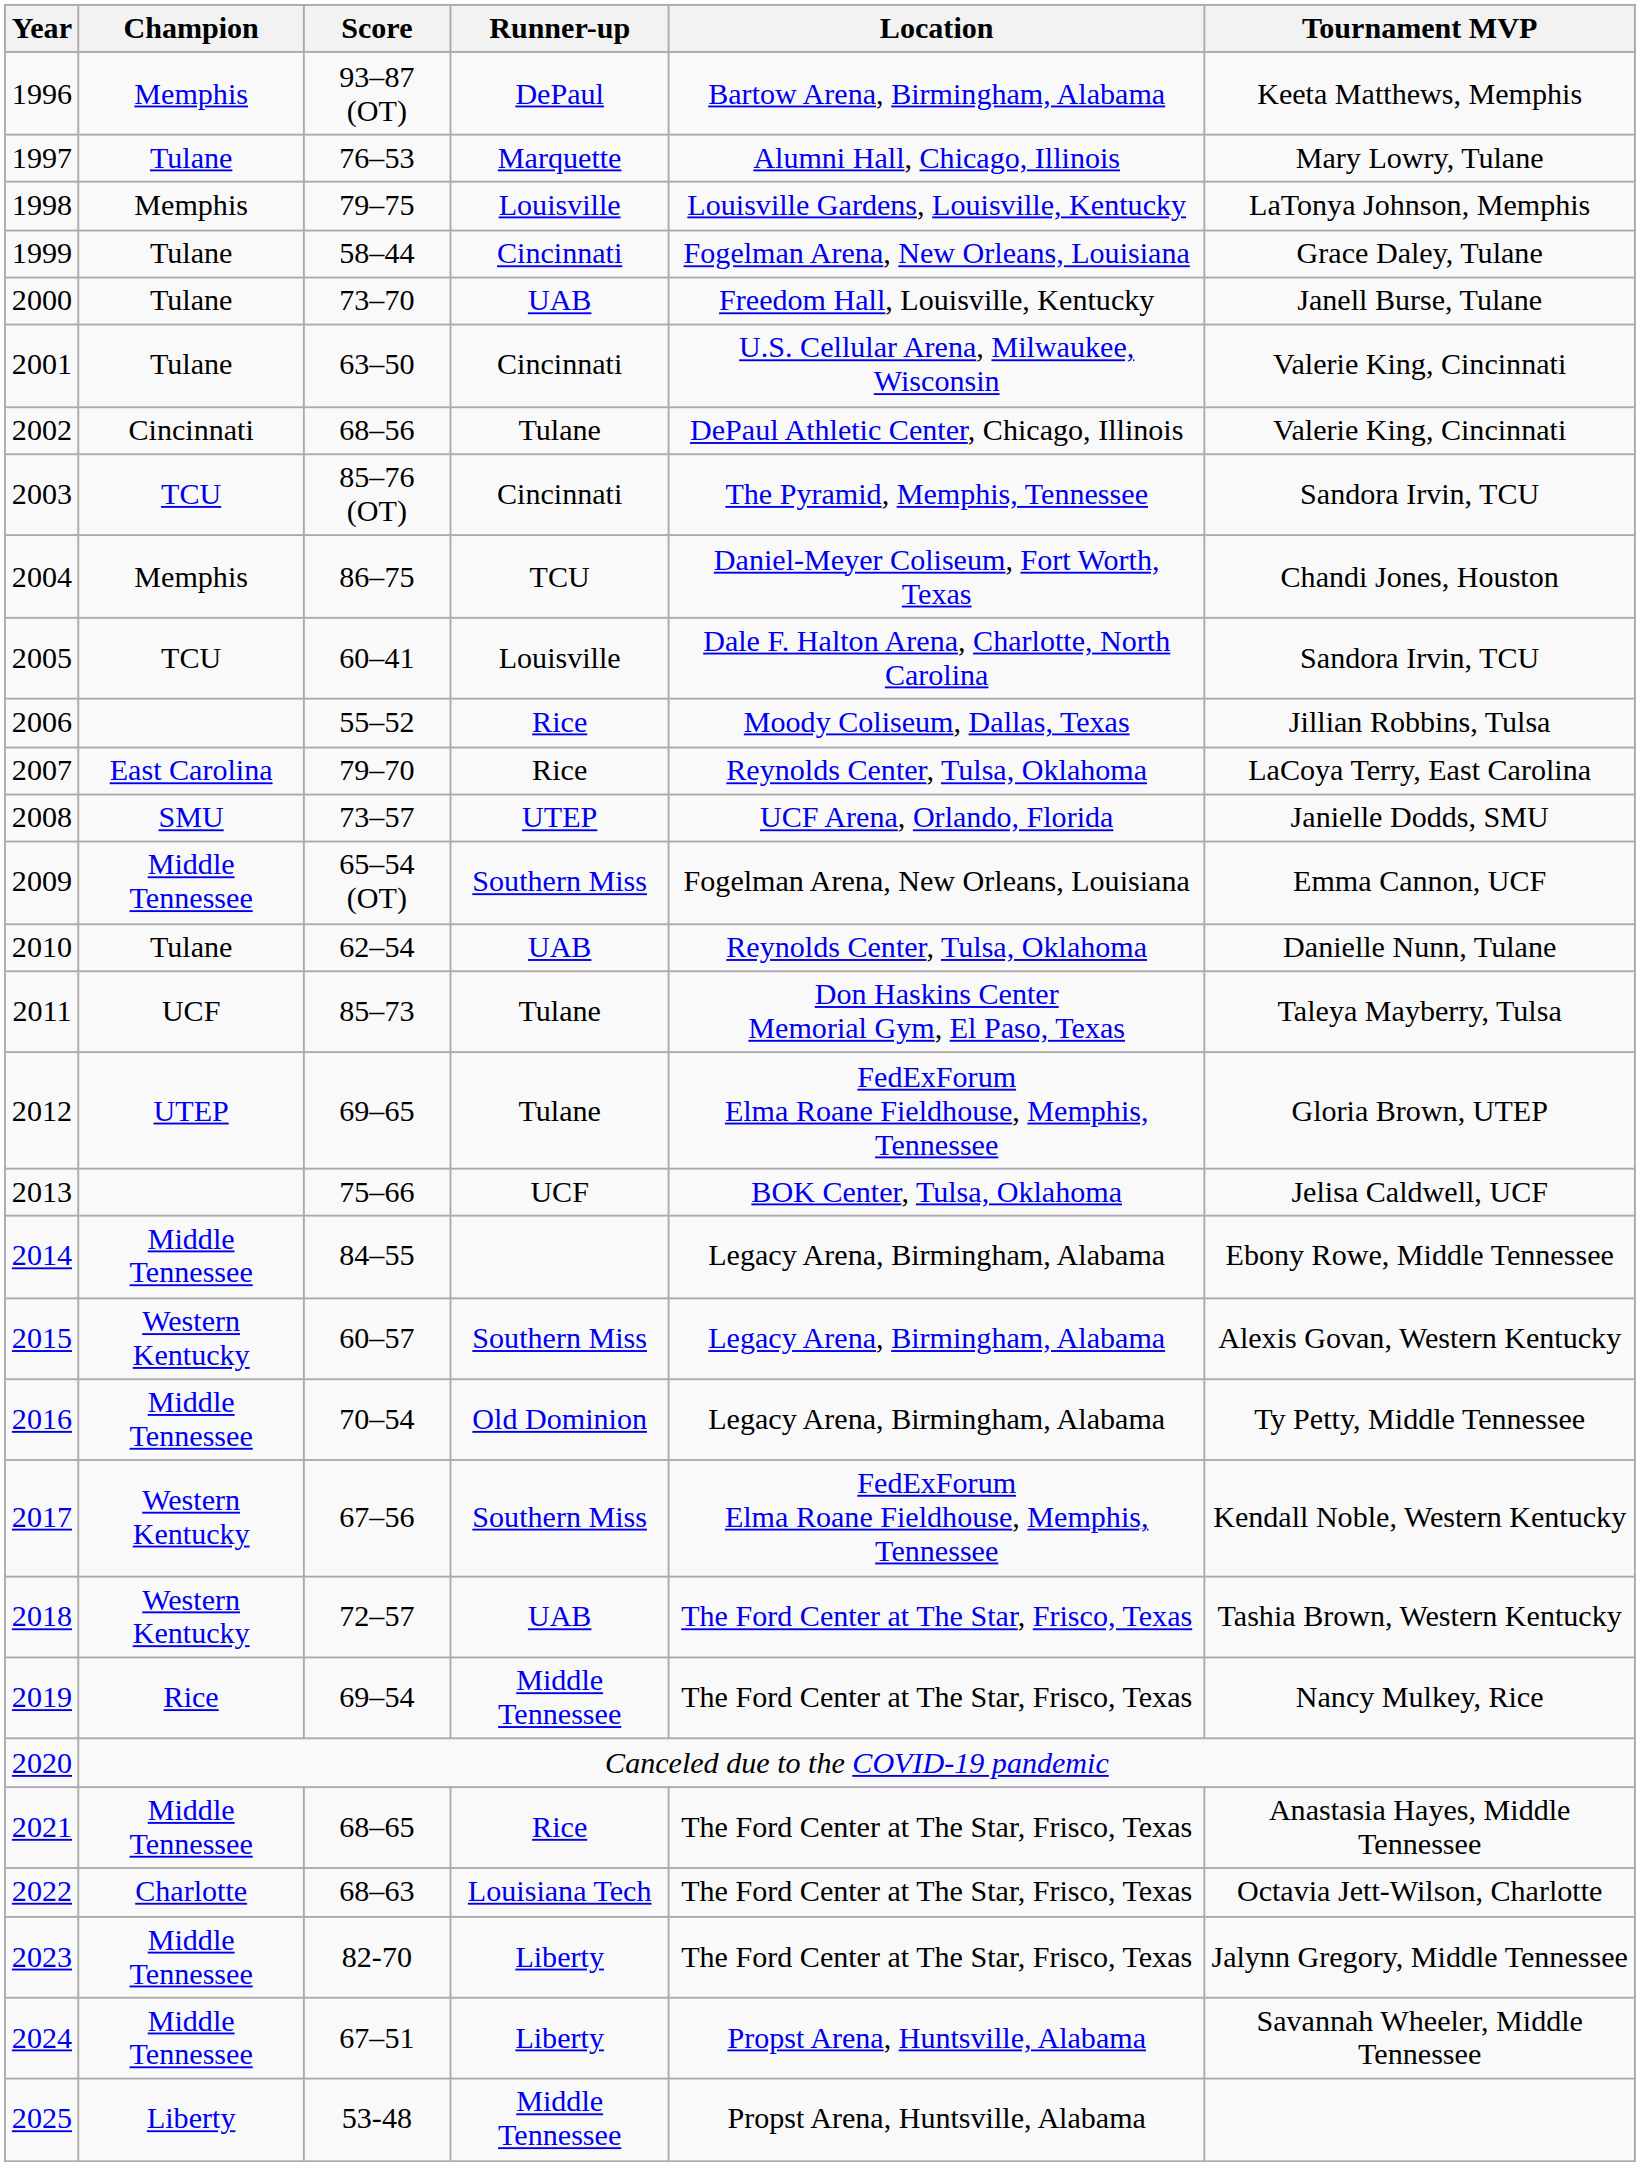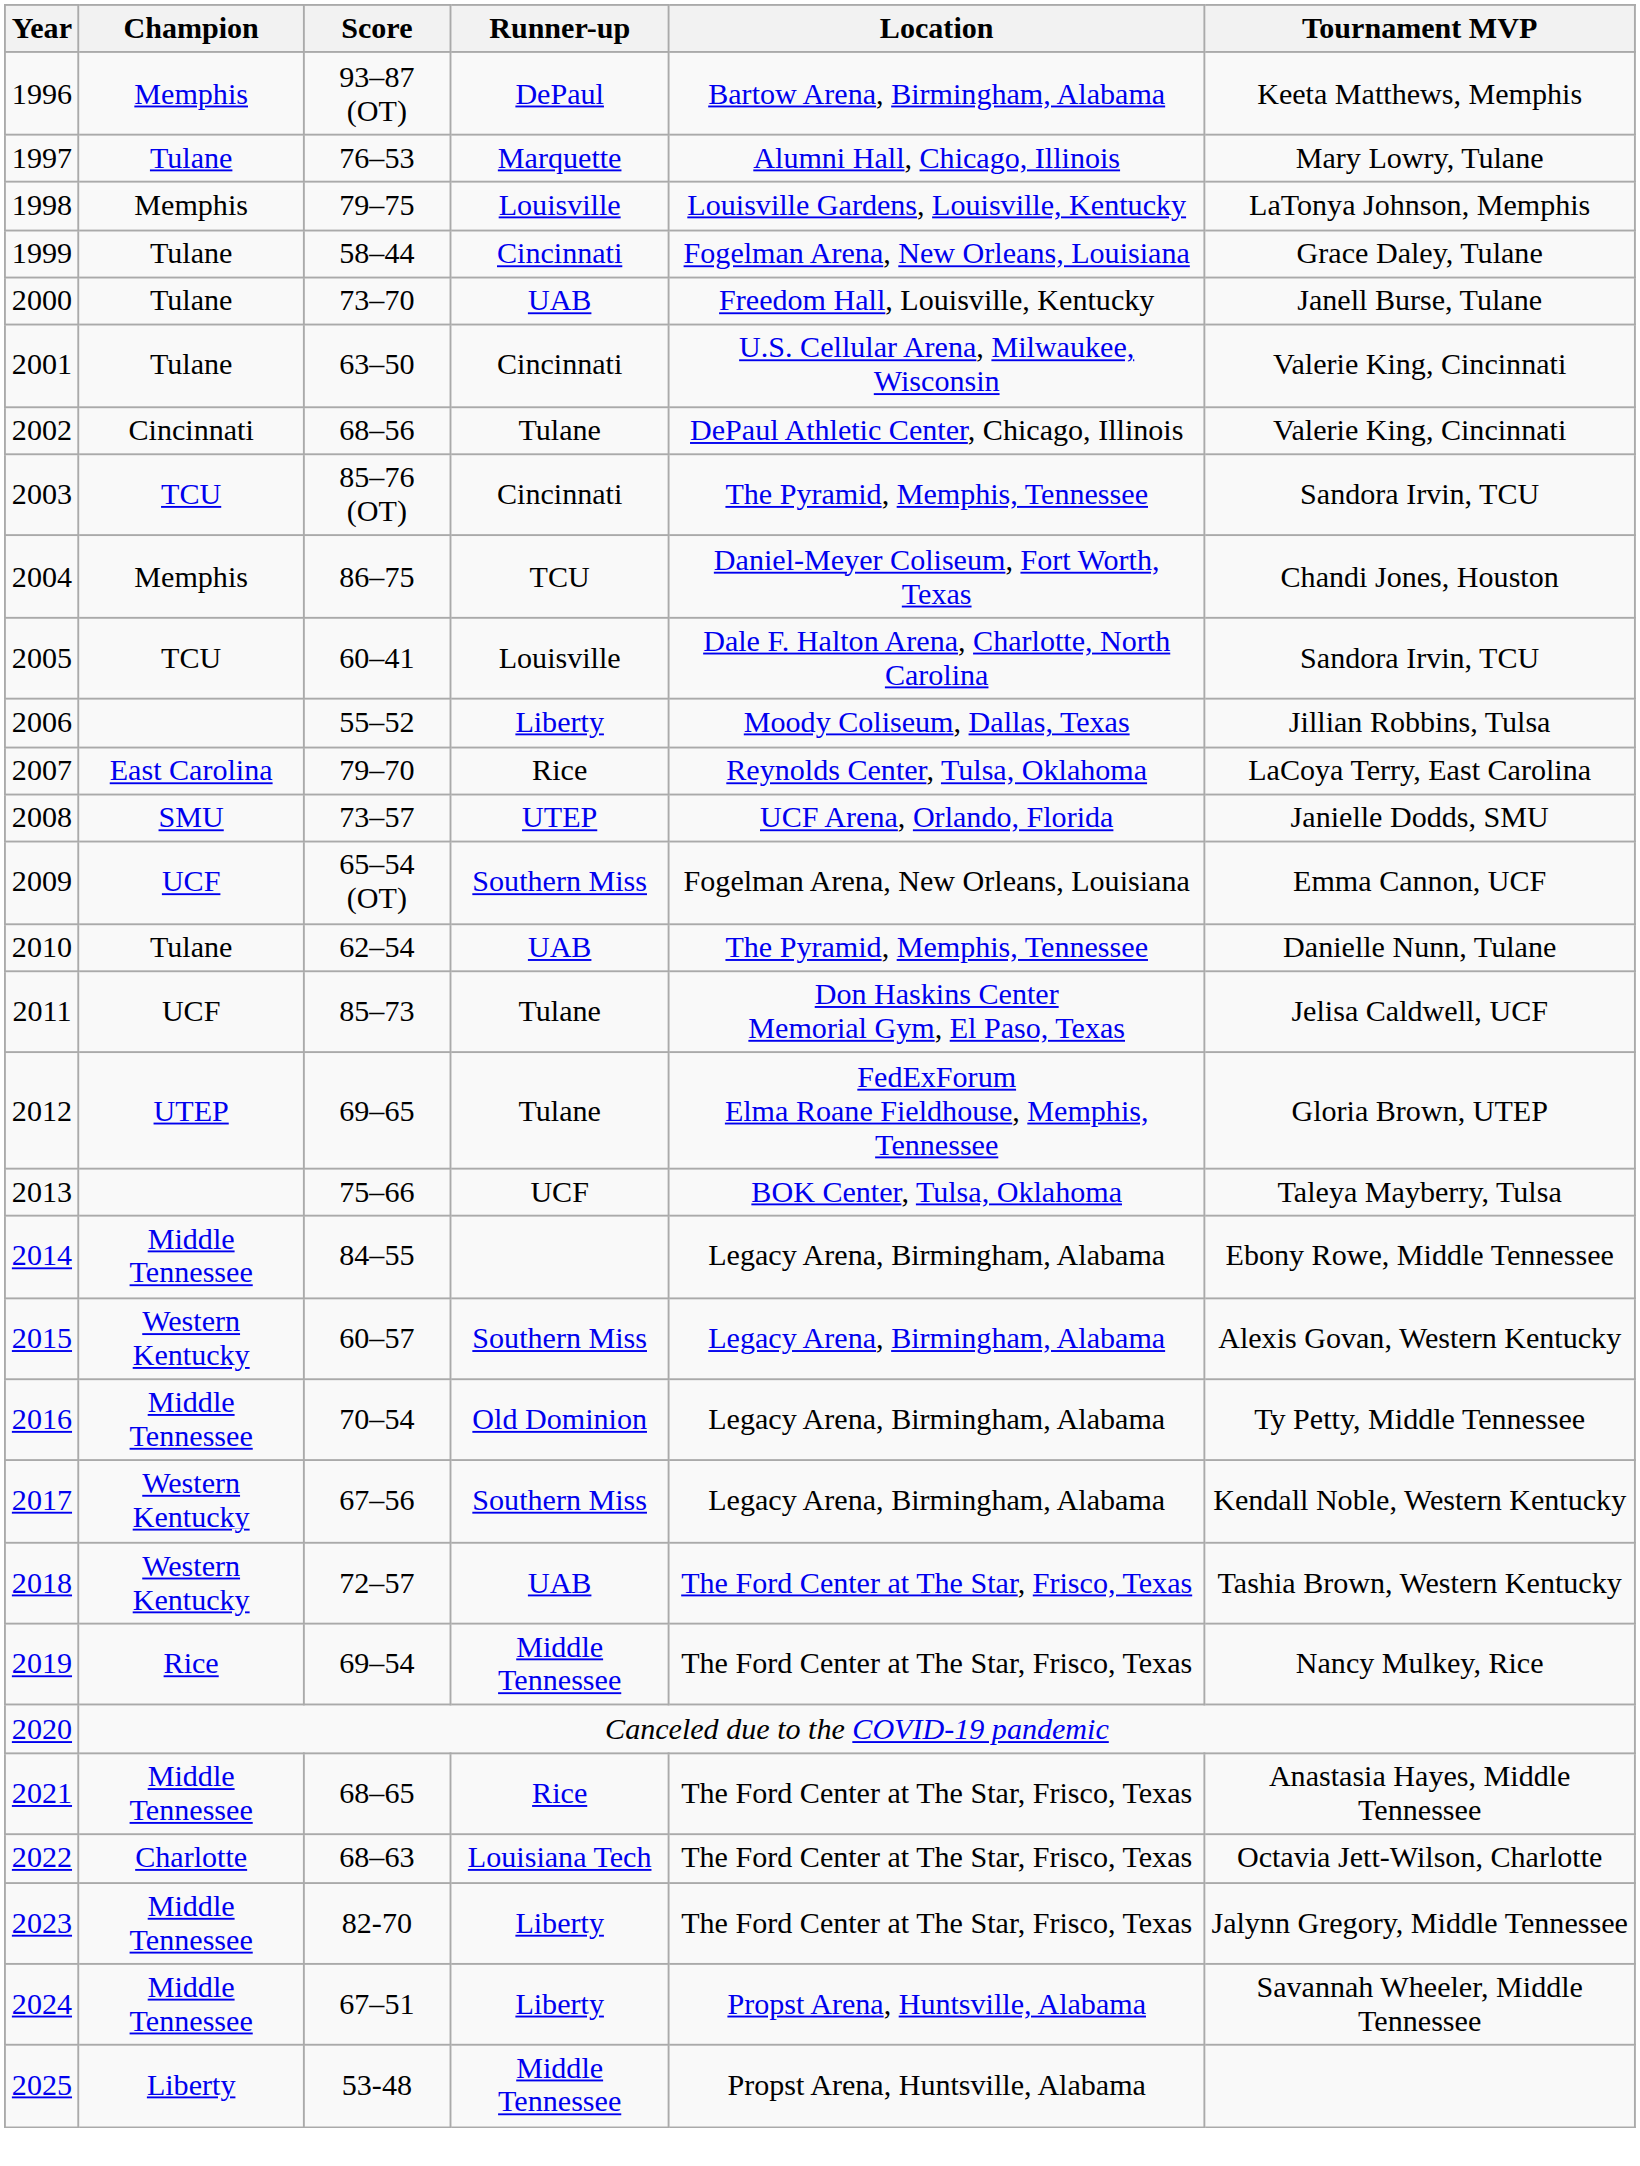(560, 722) Rice -> (560, 722) Liberty
(191, 882) Middle Tennessee -> (191, 882) UCF
(937, 946) Reynolds Center, Tulsa, Oklahoma -> (937, 946) The Pyramid, Memphis, Tennessee
(1420, 1011) Taleya Mayberry, Tulsa -> (1420, 1011) Jelisa Caldwell, UCF
(1420, 1191) Jelisa Caldwell, UCF -> (1420, 1191) Taleya Mayberry, Tulsa
(937, 1517) FedExForum Elma Roane Fieldhouse, Memphis, Tennessee -> (937, 1500) Legacy Arena, Birmingham, Alabama
